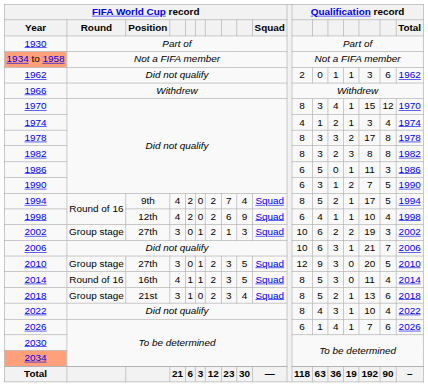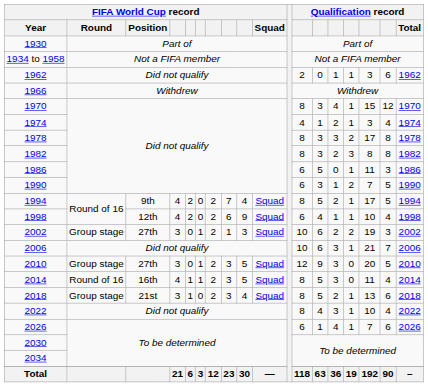(36, 59) lightsalmon background -> (36, 59) no background
(36, 358) lightsalmon background -> (36, 358) no background
